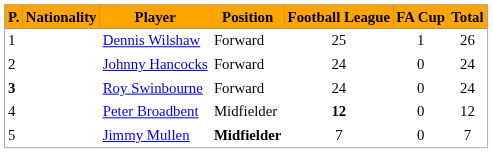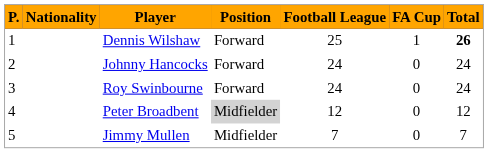(467, 40) normal -> (463, 40) bold
(12, 87) bold -> (12, 87) normal
(246, 111) no background -> (246, 111) lightgrey background
(339, 111) bold -> (335, 111) normal
(248, 135) bold -> (246, 135) normal
